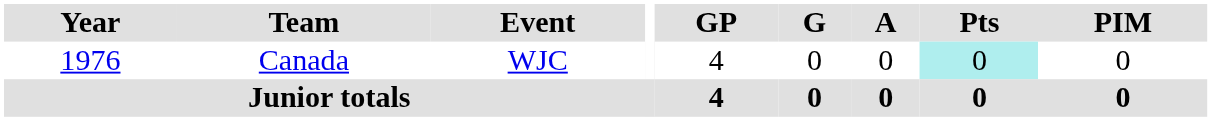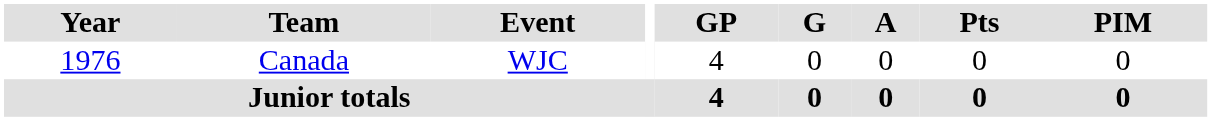(979, 59) paleturquoise background -> (979, 59) no background
